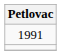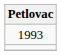(30, 34) 1991 -> (30, 34) 1993
